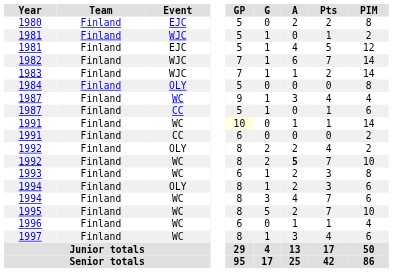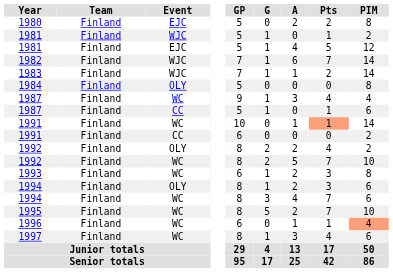(239, 124) lightyellow background -> (239, 124) no background
(329, 124) no background -> (329, 124) lightsalmon background
(295, 161) bold -> (295, 161) normal
(369, 224) no background -> (369, 224) lightsalmon background
